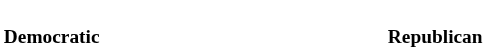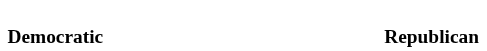- column: (244, 10)
